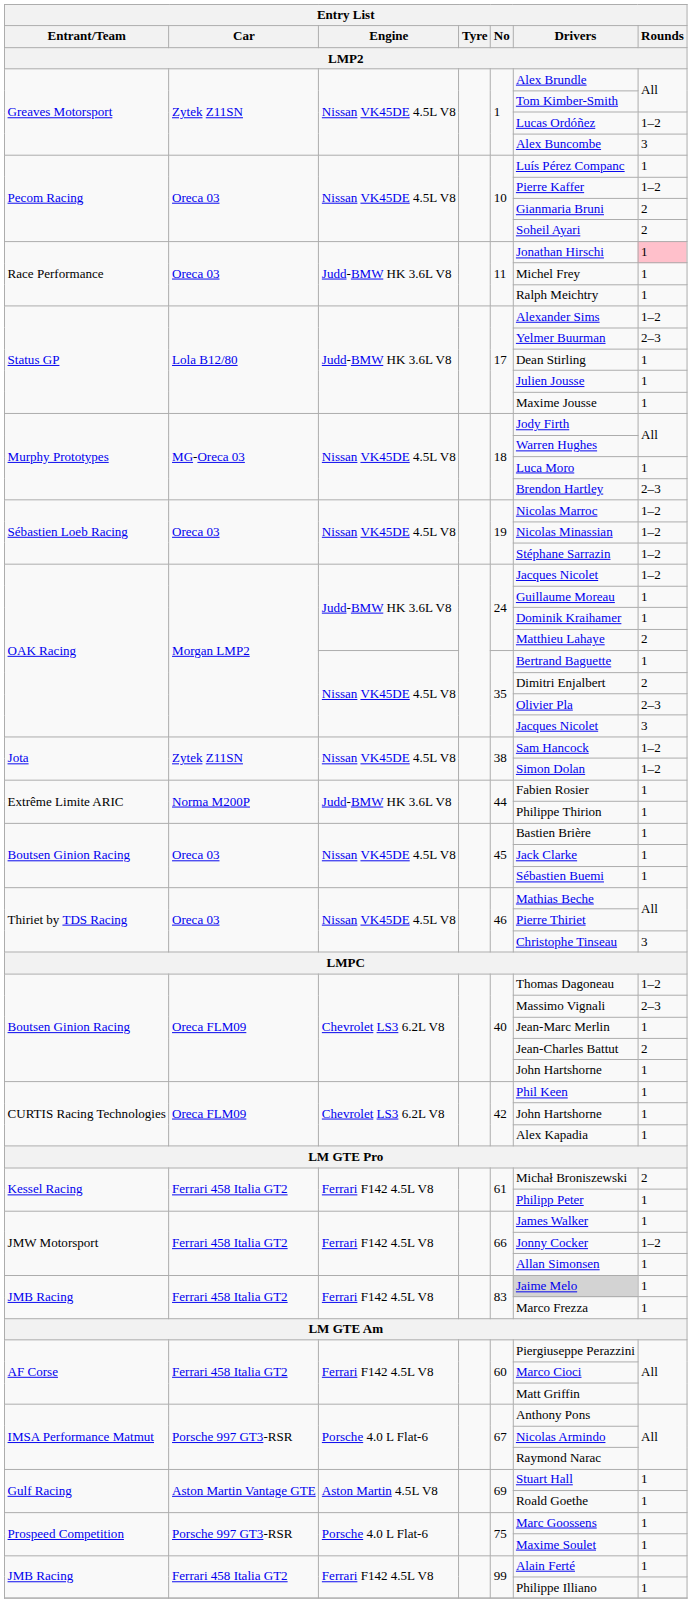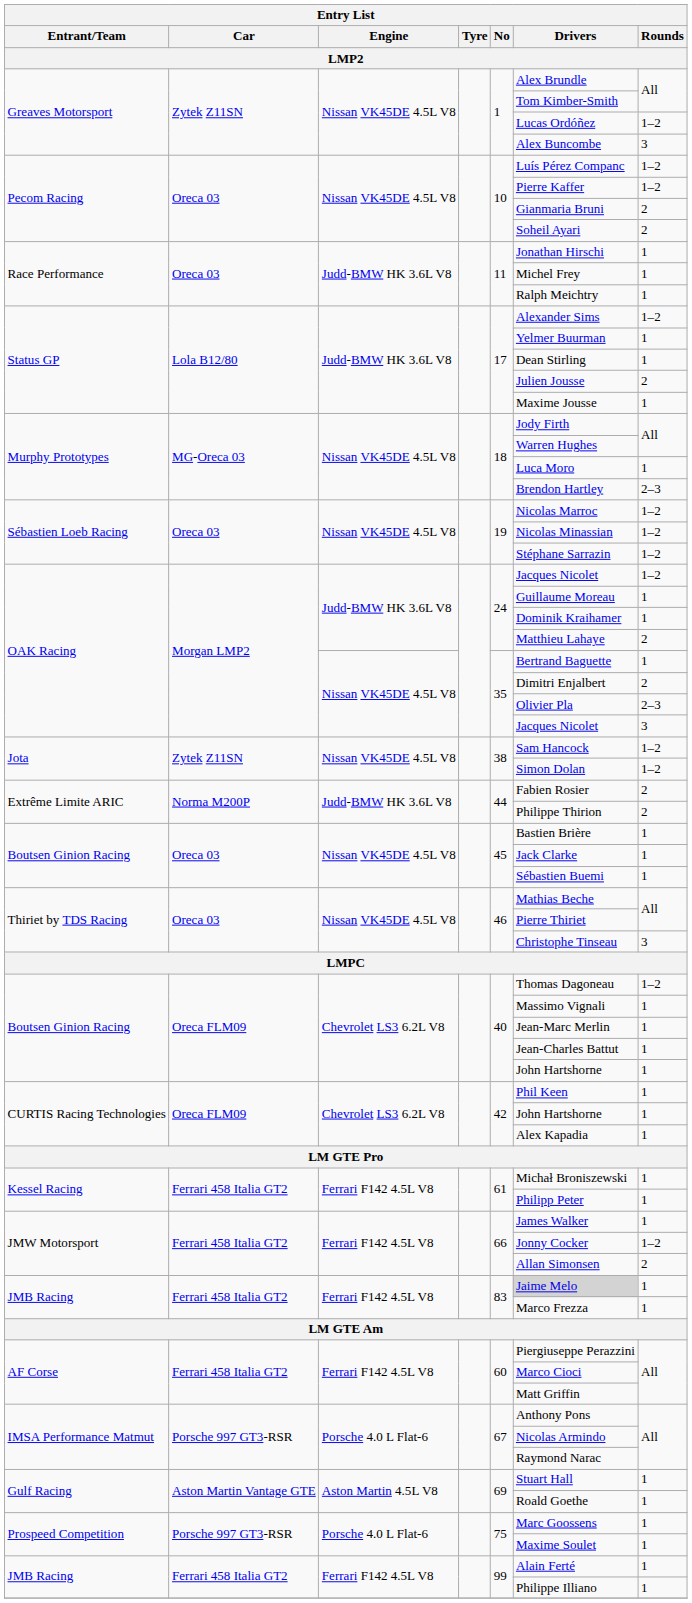(644, 165) 1 -> (651, 165) 1–2
(644, 251) pink background -> (644, 251) no background
(651, 337) 2–3 -> (644, 337) 1
(644, 381) 1 -> (644, 381) 2
(644, 790) 1 -> (644, 790) 2
(644, 811) 1 -> (644, 811) 2
(651, 1005) 2–3 -> (644, 1005) 1
(644, 1048) 2 -> (644, 1048) 1
(644, 1178) 2 -> (644, 1178) 1
(644, 1264) 1 -> (644, 1264) 2
